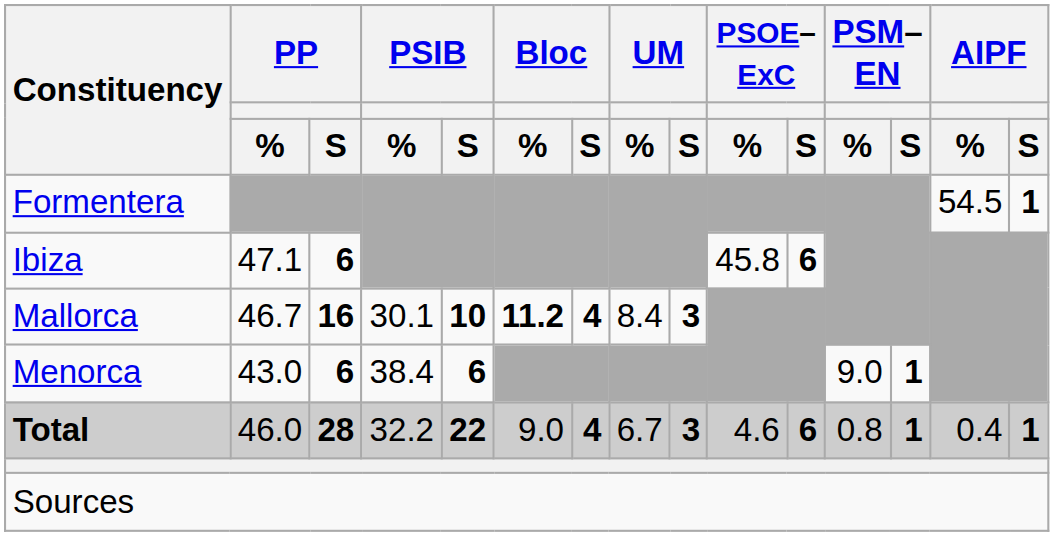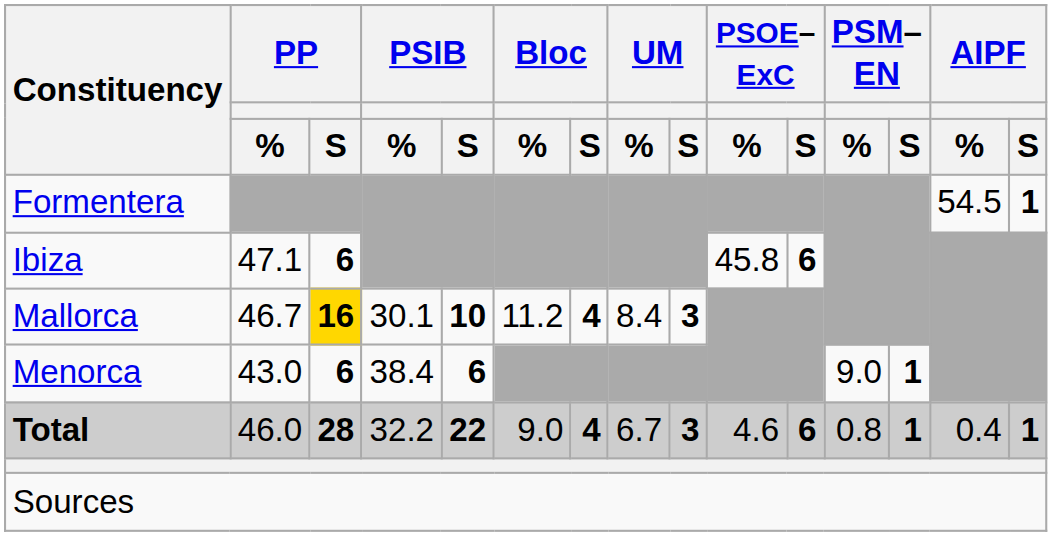(336, 316) no background -> (336, 316) gold background
(533, 316) bold -> (532, 316) normal
